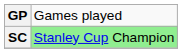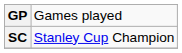(104, 37) lightgreen background -> (104, 37) no background
